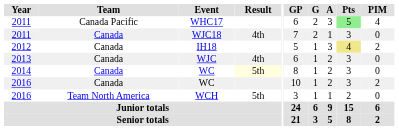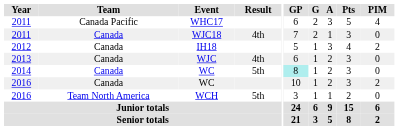(349, 22) lightgreen background -> (349, 22) no background
(349, 46) khaki background -> (349, 46) no background
(258, 71) lightyellow background -> (258, 71) no background
(296, 71) no background -> (296, 71) paleturquoise background
